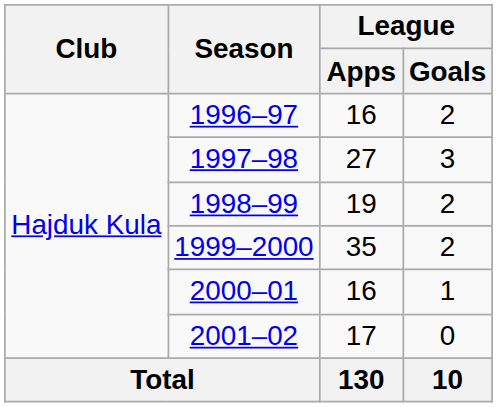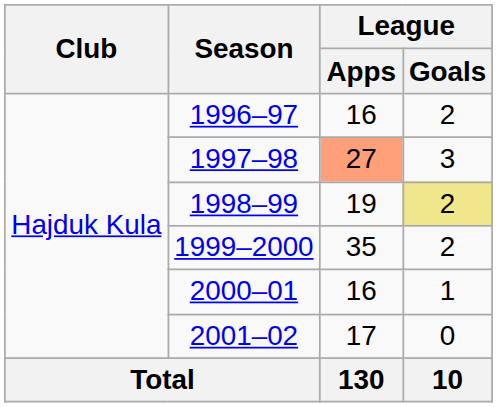(361, 159) no background -> (361, 159) lightsalmon background
(448, 203) no background -> (448, 203) khaki background
